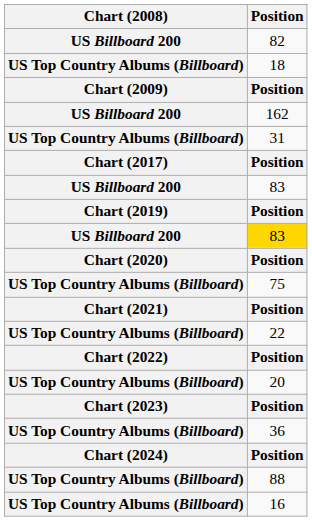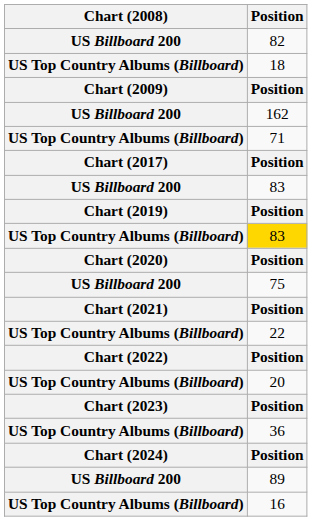(277, 138) 31 -> (277, 138) 71
(126, 235) US Billboard 200 -> (126, 235) US Top Country Albums (Billboard)
(126, 284) US Top Country Albums (Billboard) -> (126, 284) US Billboard 200
(126, 479) US Top Country Albums (Billboard) -> (126, 479) US Billboard 200
(277, 479) 88 -> (277, 479) 89
